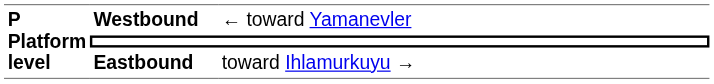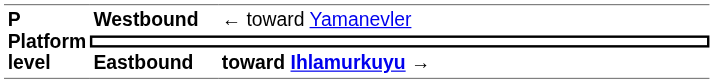(319, 62) normal -> (326, 62) bold
